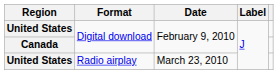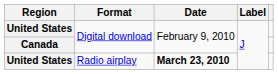(192, 61) normal -> (193, 61) bold
